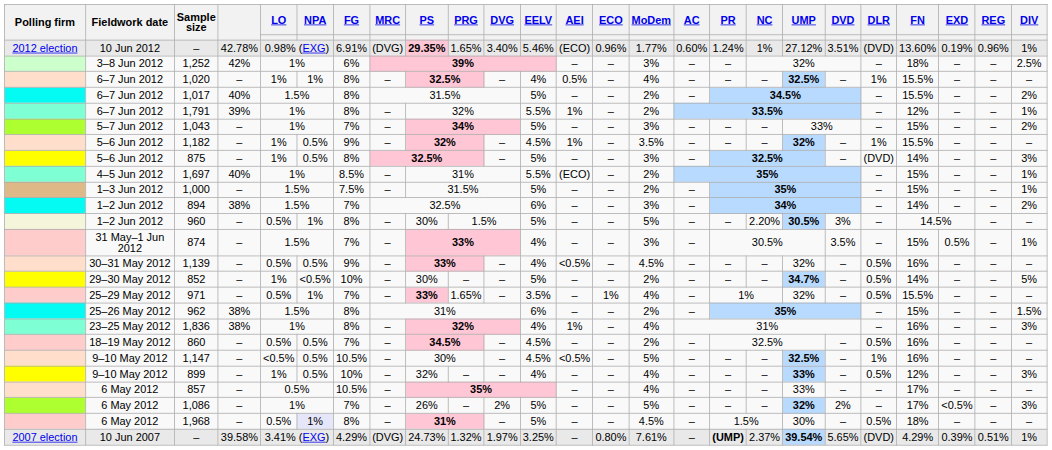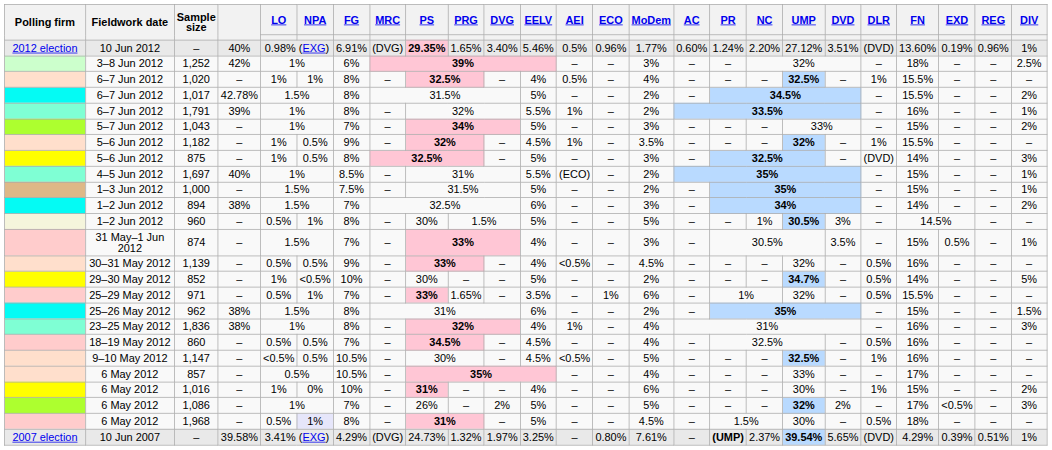(239, 48) 42.78% -> (239, 48) 40%
(575, 48) (ECO) -> (575, 48) 0.5%
(765, 48) 1% -> (765, 48) 2.20%
(239, 95) 40% -> (239, 95) 42.78%
(918, 111) 12% -> (918, 111) 16%
(765, 222) 2.20% -> (765, 222) 1%
(651, 295) 4% -> (651, 295) 6%
(651, 343) 2% -> (651, 343) 4%
- row: (130, 374)
+ row: (130, 390)
